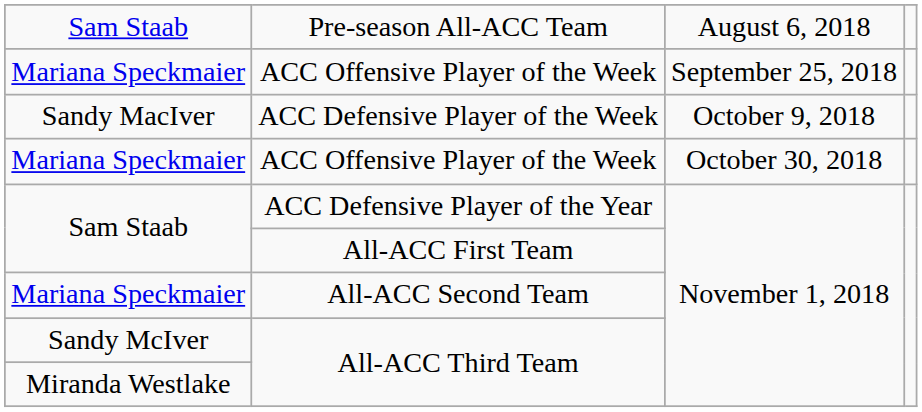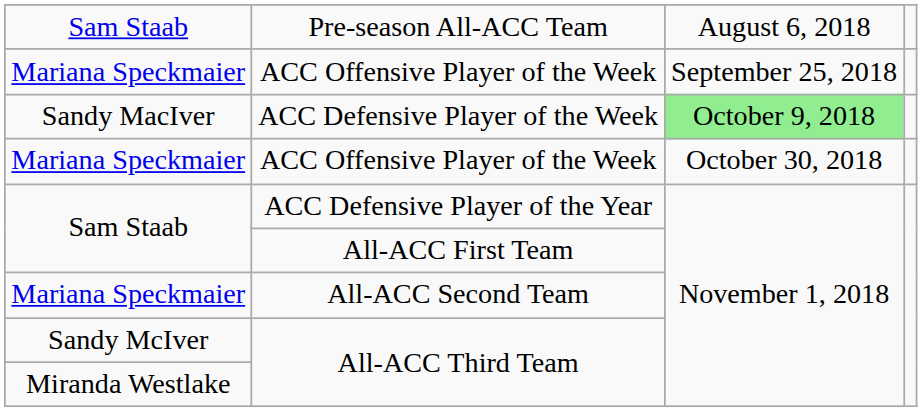(784, 116) no background -> (784, 116) lightgreen background
